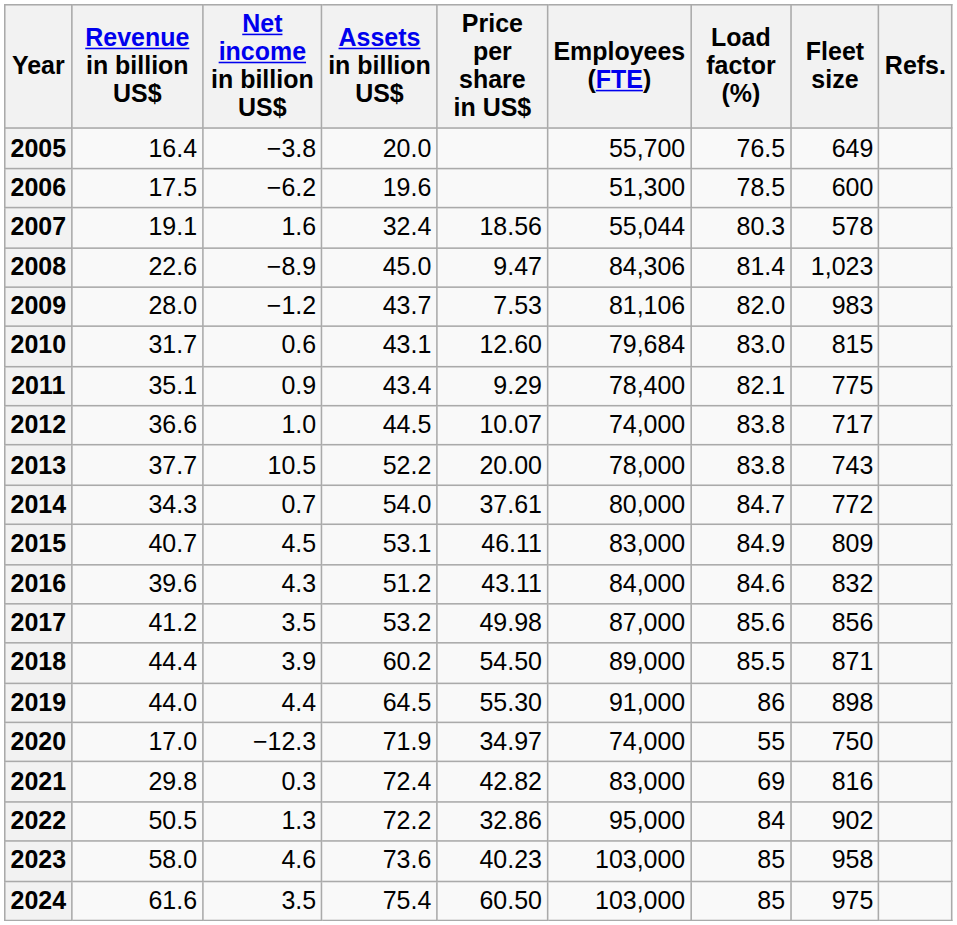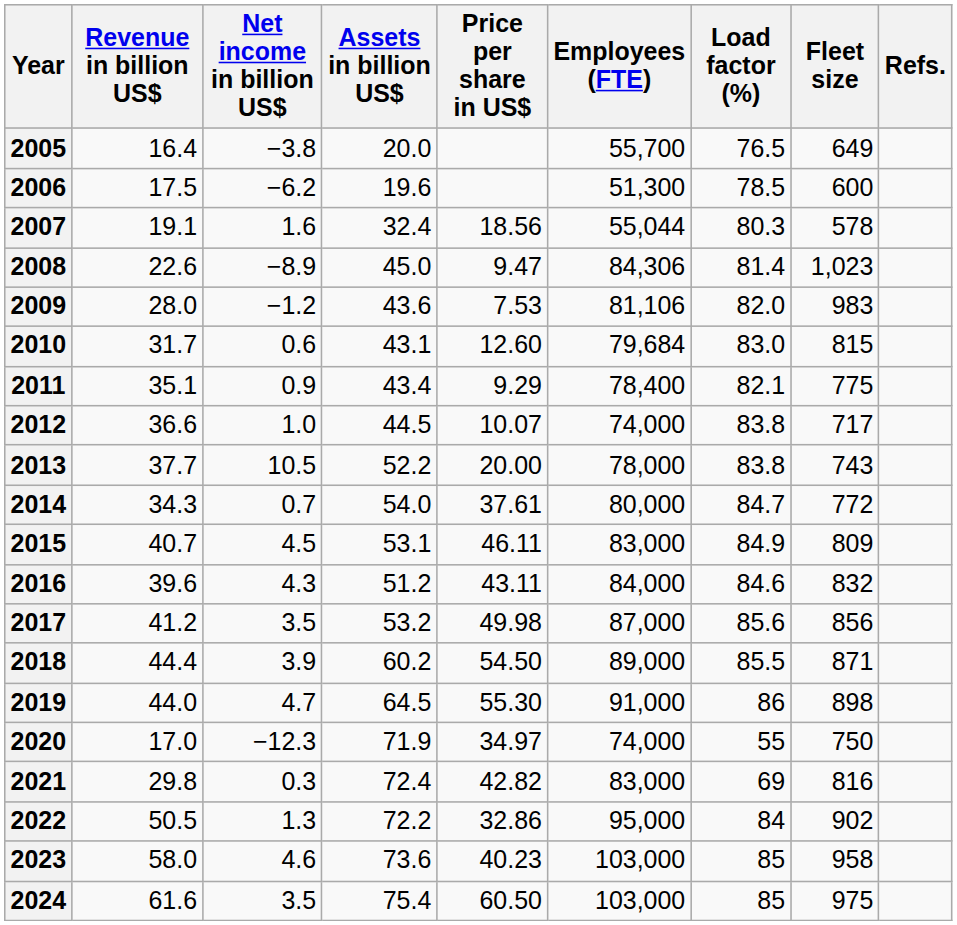(407, 306) 43.7 -> (407, 306) 43.6
(299, 702) 4.4 -> (299, 702) 4.7
